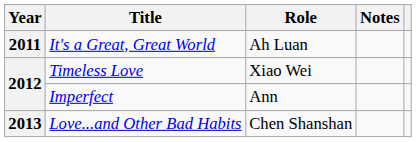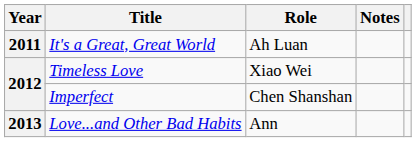(264, 96) Ann -> (301, 96) Chen Shanshan
(301, 123) Chen Shanshan -> (264, 123) Ann
